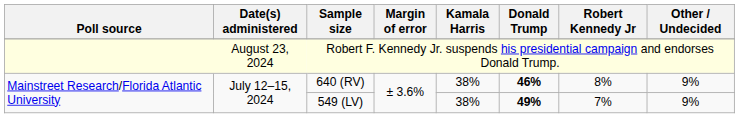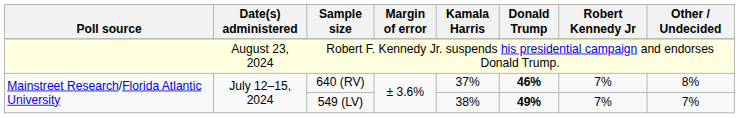(468, 83) 38% -> (468, 83) 37%
(603, 83) 8% -> (603, 83) 7%
(691, 83) 9% -> (691, 83) 8%
(691, 103) 9% -> (691, 103) 7%
